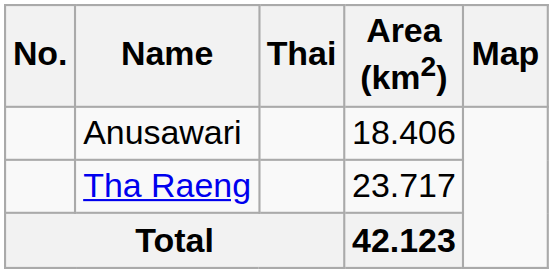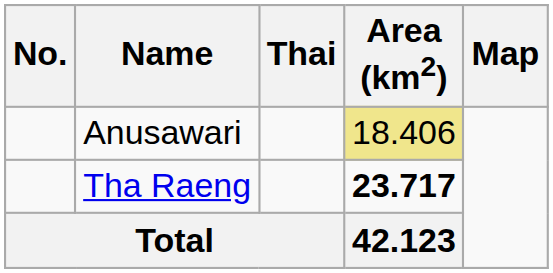(404, 133) no background -> (404, 133) khaki background
(404, 187) normal -> (404, 187) bold
